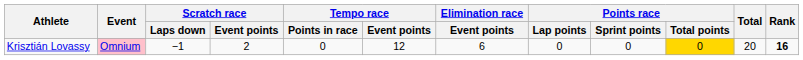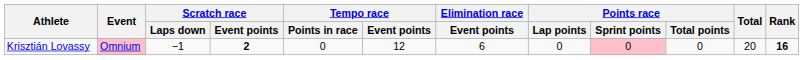(247, 47) normal -> (247, 47) bold
(628, 47) no background -> (628, 47) pink background
(700, 47) gold background -> (700, 47) no background
